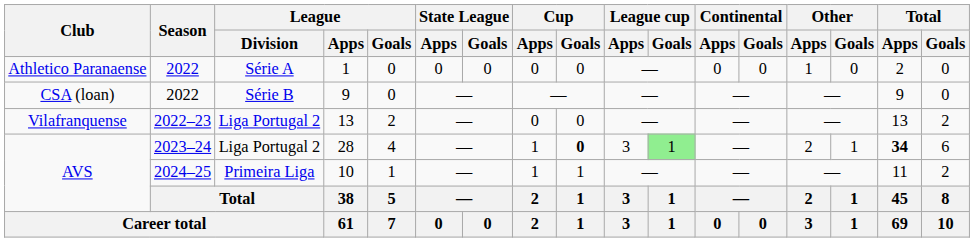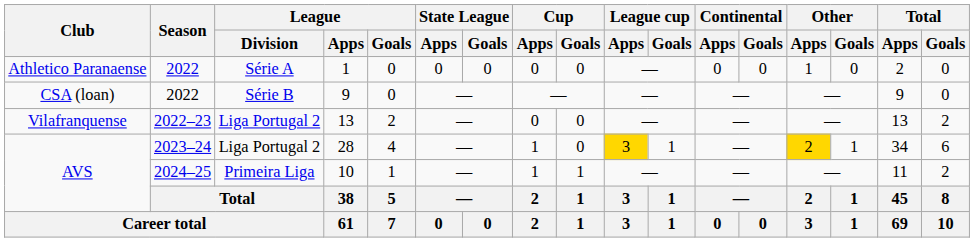(580, 146) bold -> (580, 146) normal
(626, 146) no background -> (626, 146) gold background
(672, 146) lightgreen background -> (672, 146) no background
(809, 146) no background -> (809, 146) gold background
(900, 146) bold -> (900, 146) normal
